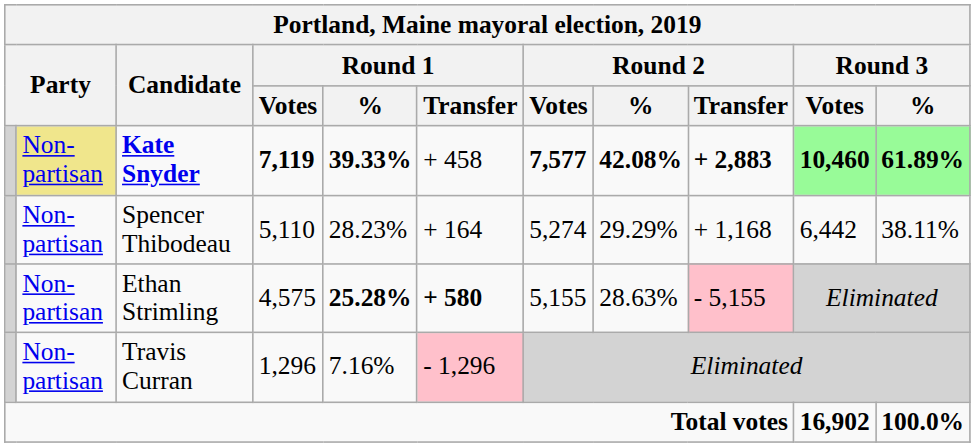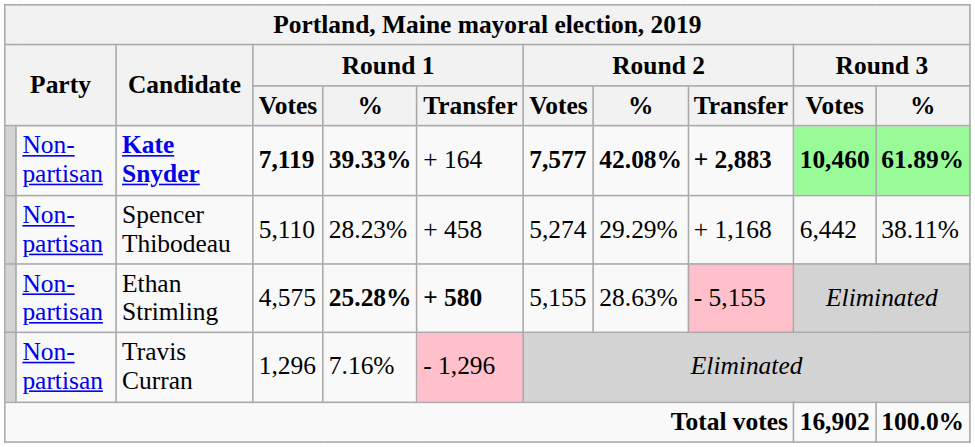(63, 160) khaki background -> (63, 160) no background
(453, 160) + 458 -> (453, 160) + 164
(453, 228) + 164 -> (453, 228) + 458
